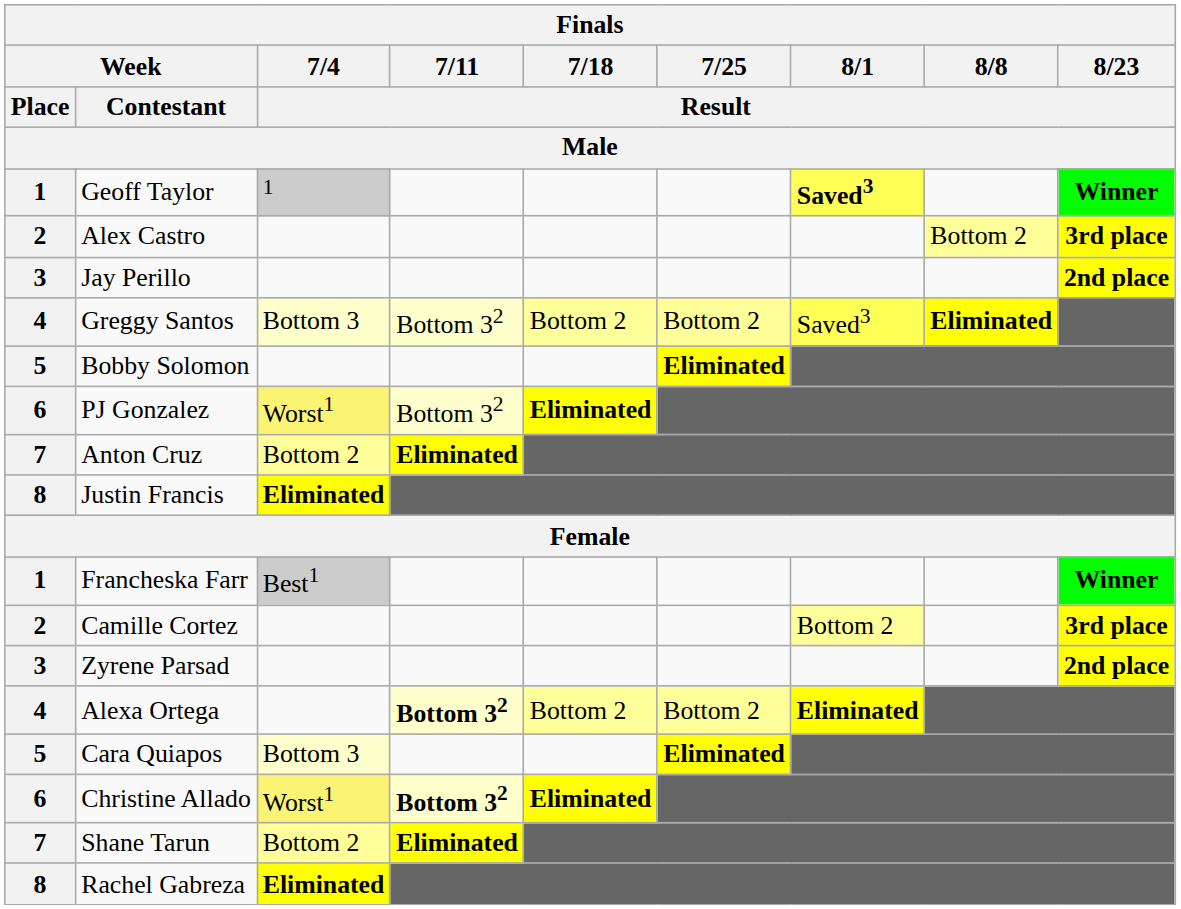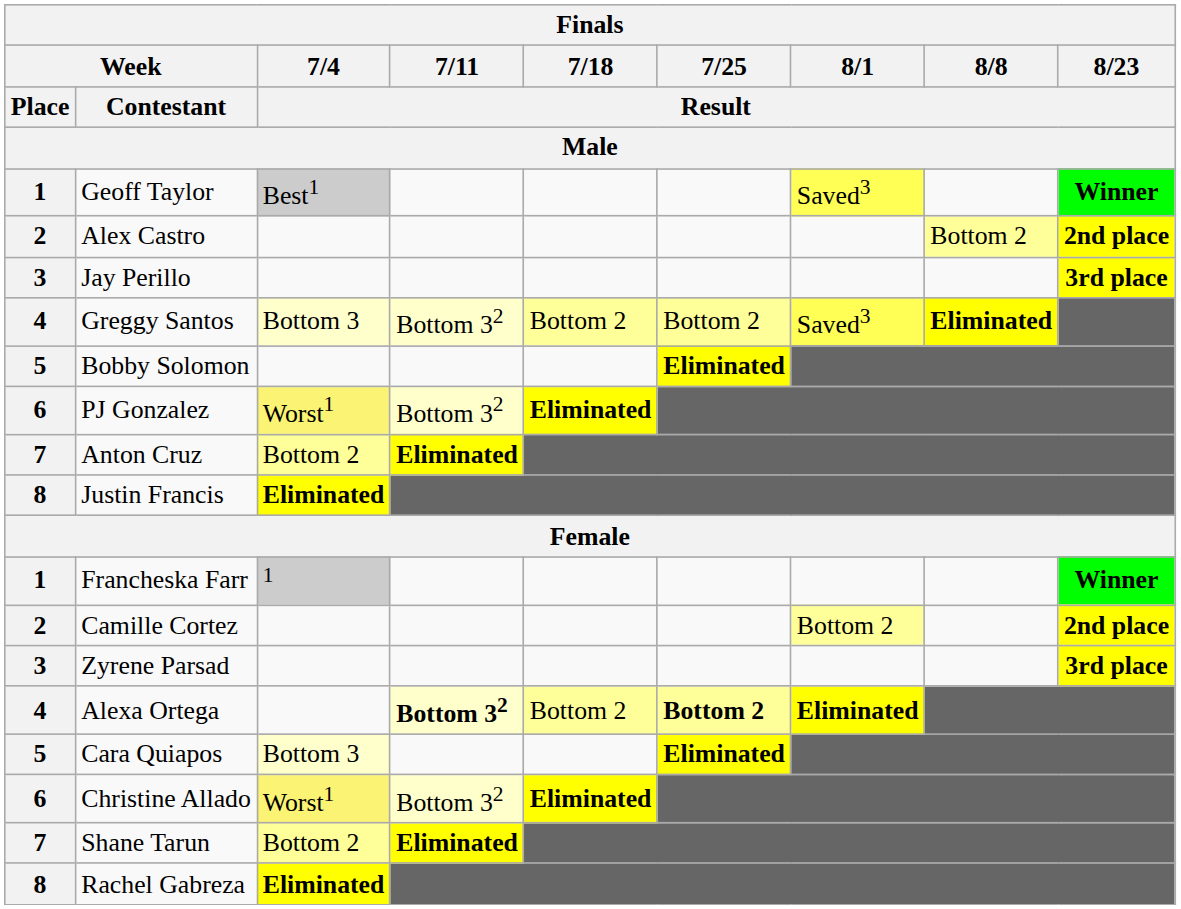(268, 186) 1 -> (291, 191) Best1
(835, 191) bold -> (834, 191) normal
(1116, 236) 3rd place -> (1116, 236) 2nd place
(1116, 277) 2nd place -> (1116, 277) 3rd place
(291, 580) Best1 -> (268, 575) 1
(1116, 624) 3rd place -> (1116, 624) 2nd place
(1116, 665) 2nd place -> (1116, 665) 3rd place
(712, 709) normal -> (714, 709) bold
(452, 798) bold -> (450, 798) normal
